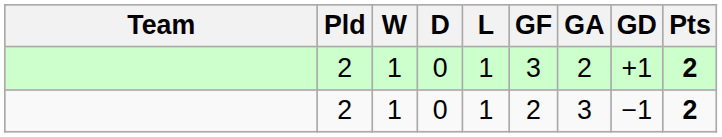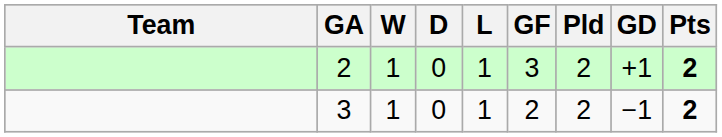columns swapped: (345, 25) <-> (584, 25)
